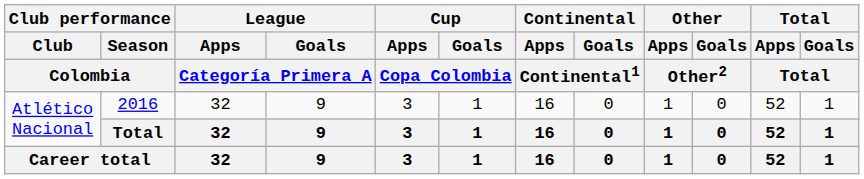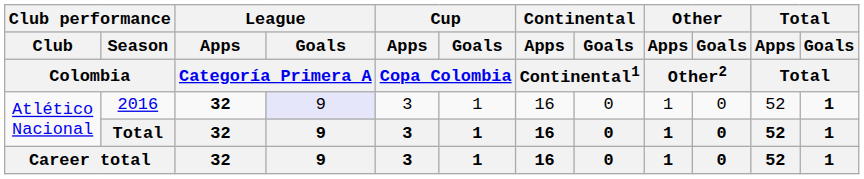(220, 105) normal -> (220, 105) bold
(321, 105) no background -> (321, 105) lavender background
(829, 105) normal -> (829, 105) bold
